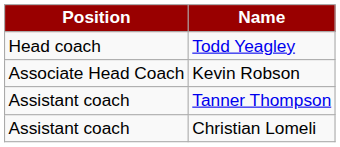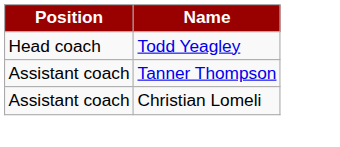- row: (246, 73)
